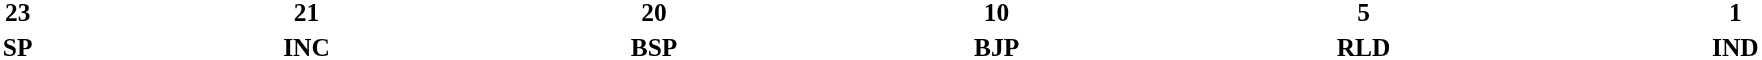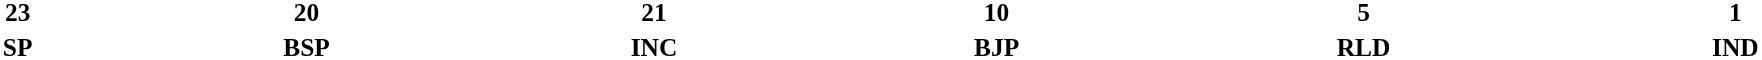columns swapped: (307, 12) <-> (654, 12)
